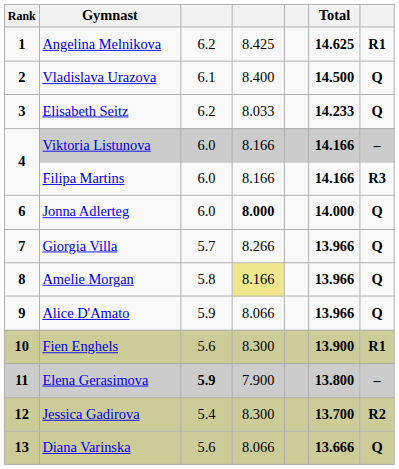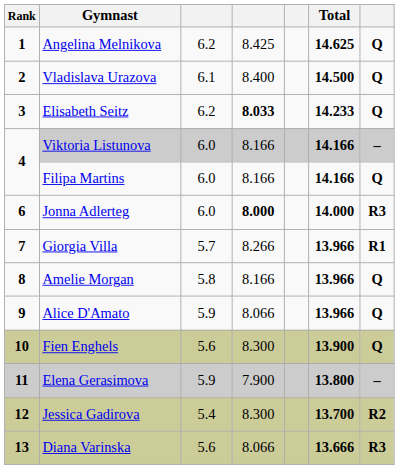(377, 44) R1 -> (377, 44) Q
(258, 111) normal -> (258, 111) bold
(377, 178) R3 -> (377, 178) Q
(377, 212) Q -> (377, 212) R3
(377, 245) Q -> (377, 245) R1
(258, 279) khaki background -> (258, 279) no background
(377, 346) R1 -> (377, 346) Q
(207, 380) bold -> (207, 380) normal
(377, 447) Q -> (377, 447) R3
